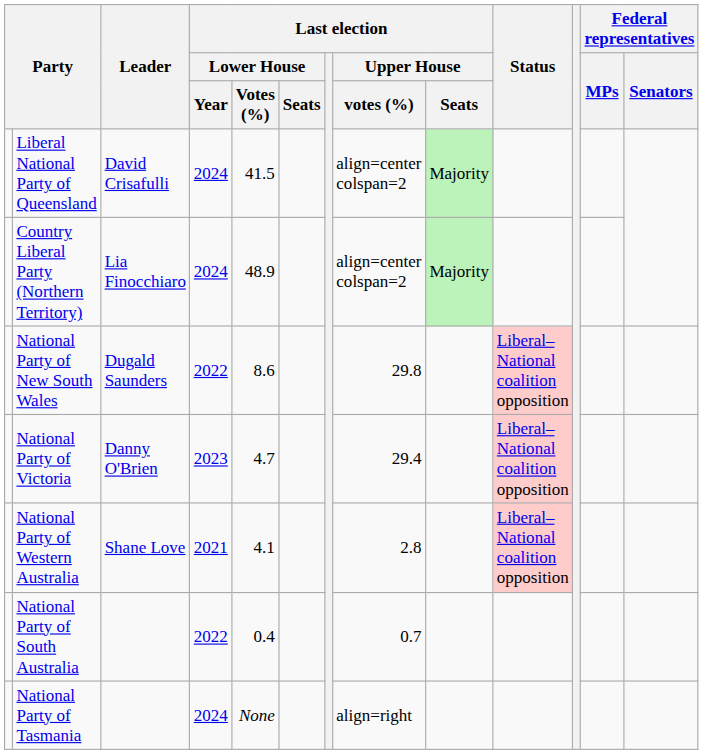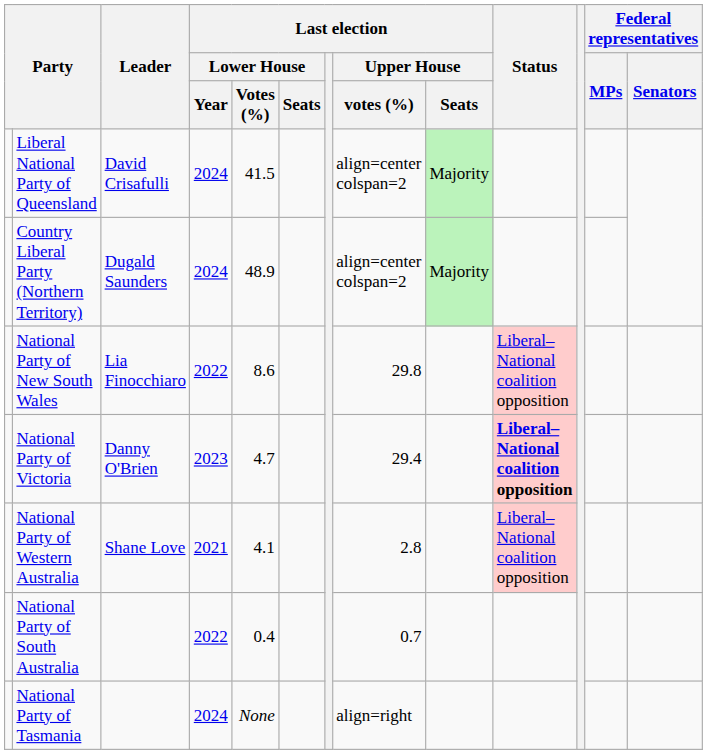(145, 272) Lia Finocchiaro -> (136, 272) Dugald Saunders
(136, 370) Dugald Saunders -> (145, 370) Lia Finocchiaro
(533, 459) normal -> (535, 459) bold
